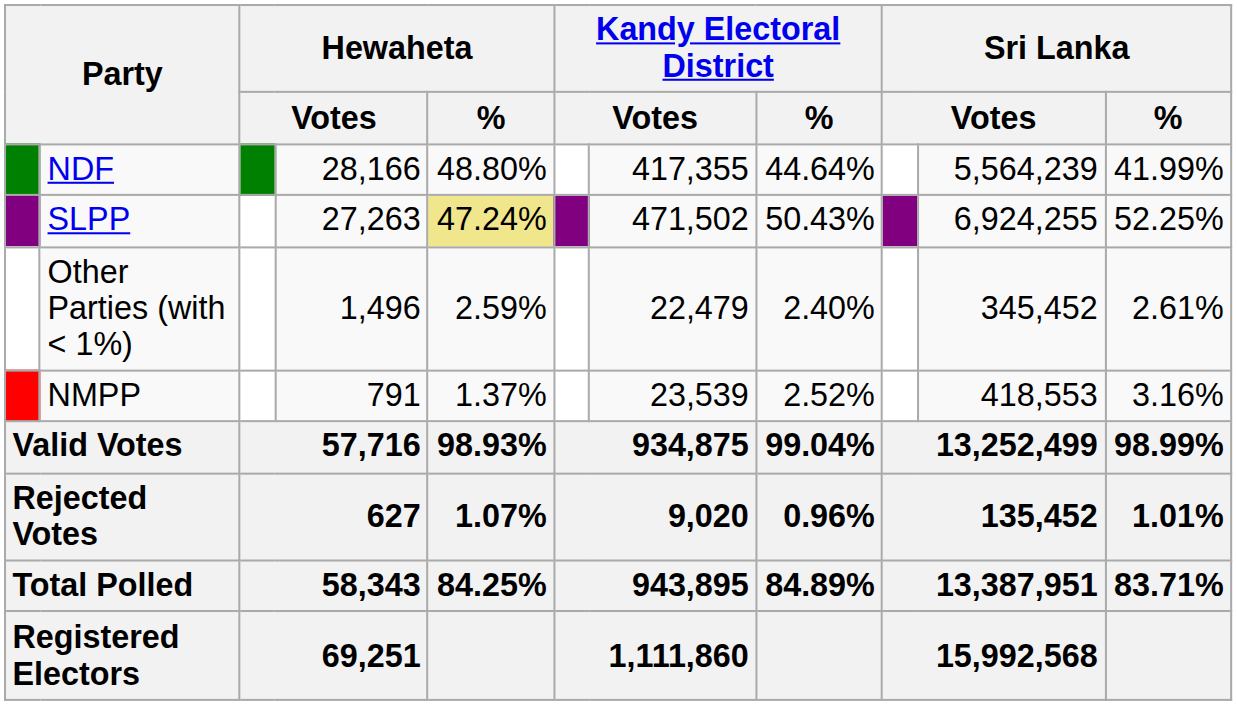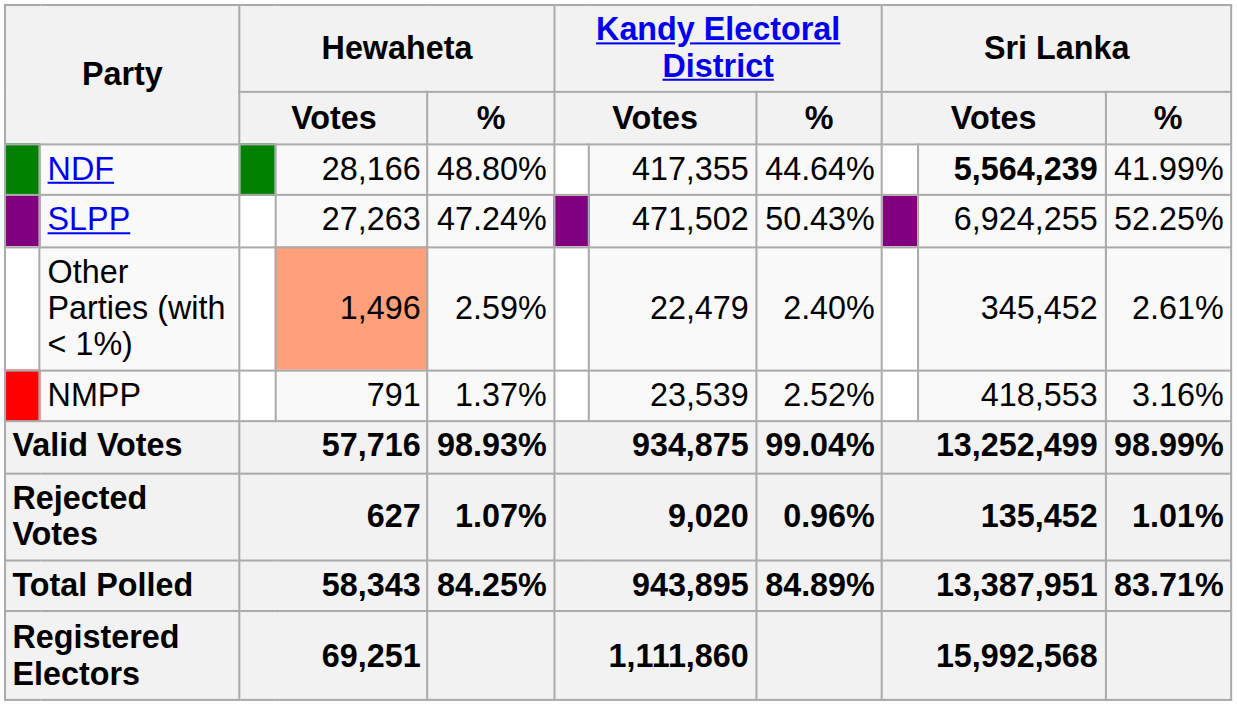(1026, 169) normal -> (1026, 169) bold
(492, 220) khaki background -> (492, 220) no background
(380, 307) no background -> (380, 307) lightsalmon background
